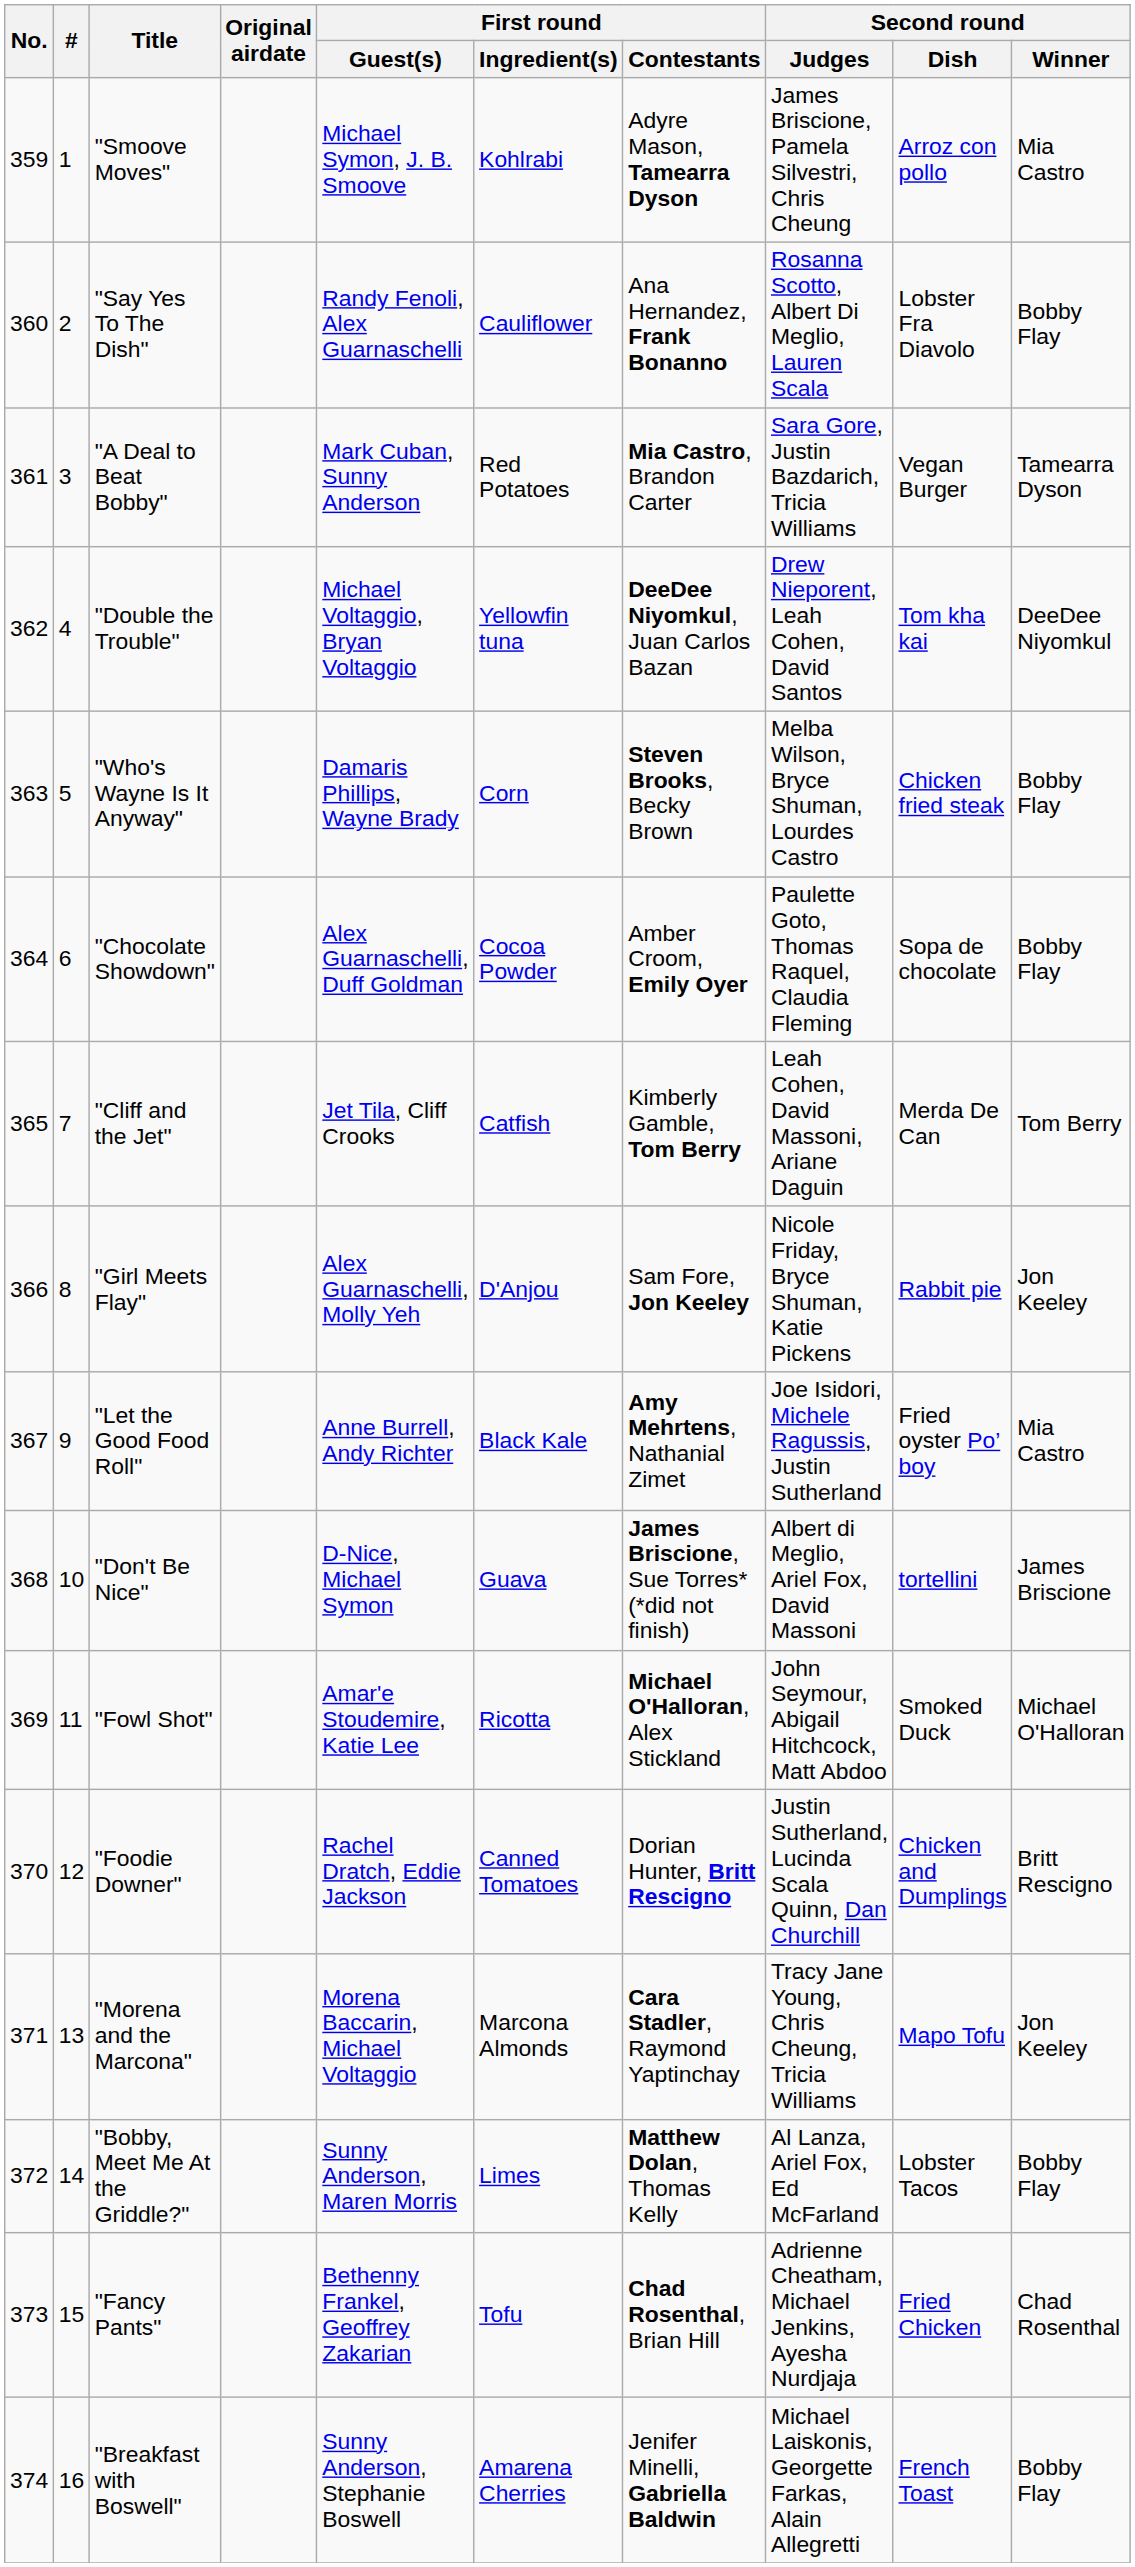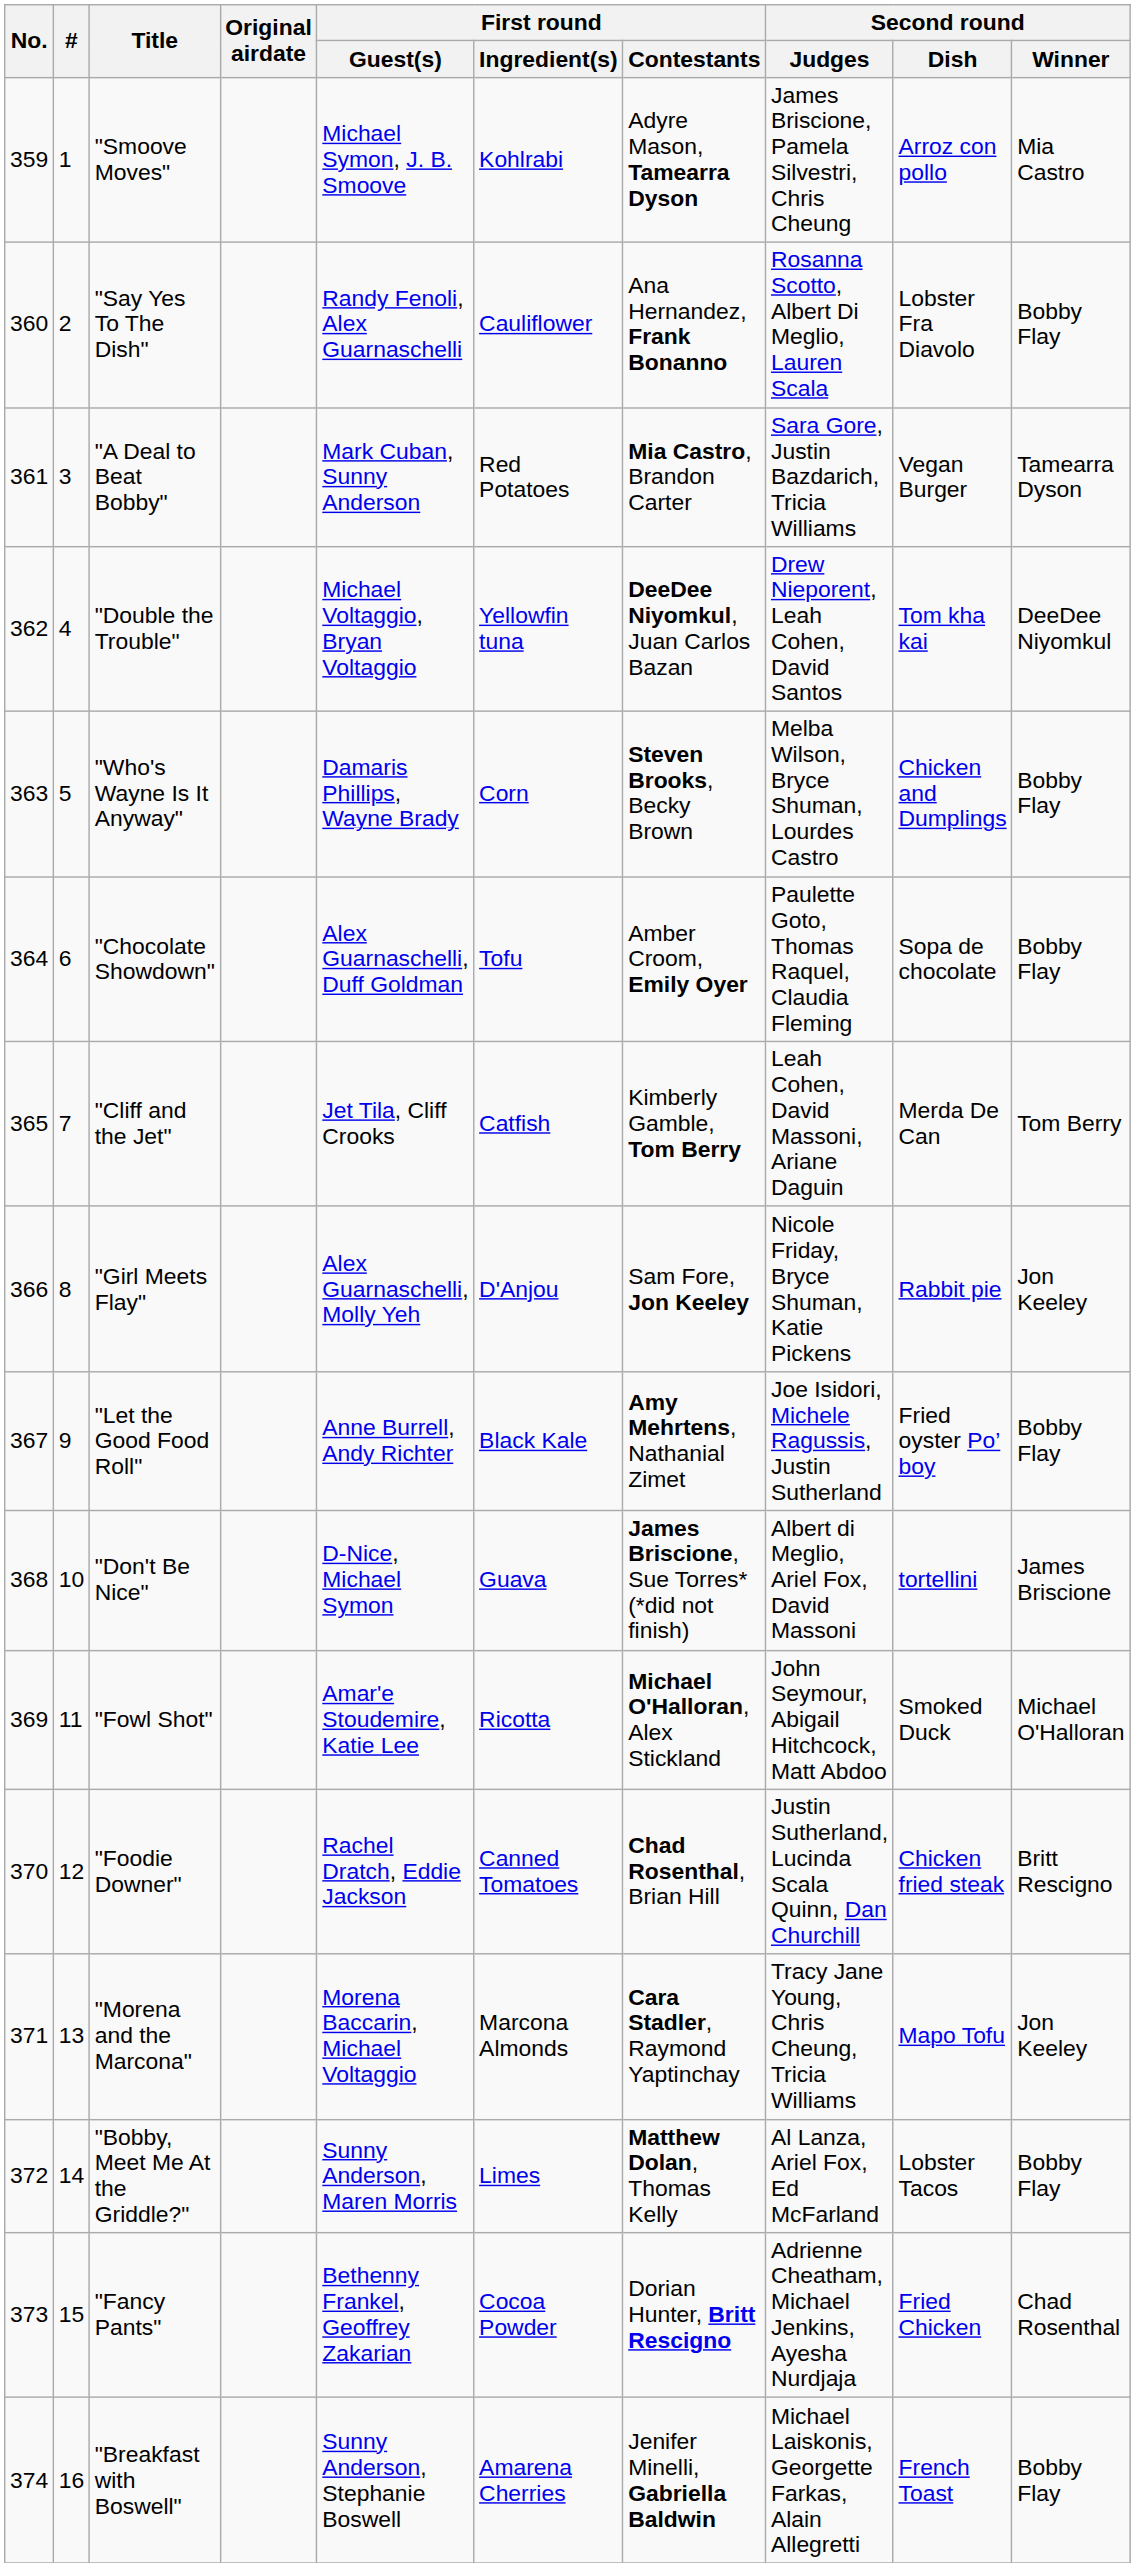(951, 793) Chicken fried steak -> (953, 793) Chicken and Dumplings
(518, 958) Cocoa Powder -> (501, 958) Tofu
(1051, 1440) Mia Castro -> (1050, 1440) Bobby Flay
(692, 1871) Dorian Hunter, Britt Rescigno -> (687, 1871) Chad Rosenthal, Brian Hill
(953, 1871) Chicken and Dumplings -> (951, 1871) Chicken fried steak
(501, 2314) Tofu -> (518, 2314) Cocoa Powder
(687, 2314) Chad Rosenthal, Brian Hill -> (692, 2314) Dorian Hunter, Britt Rescigno
